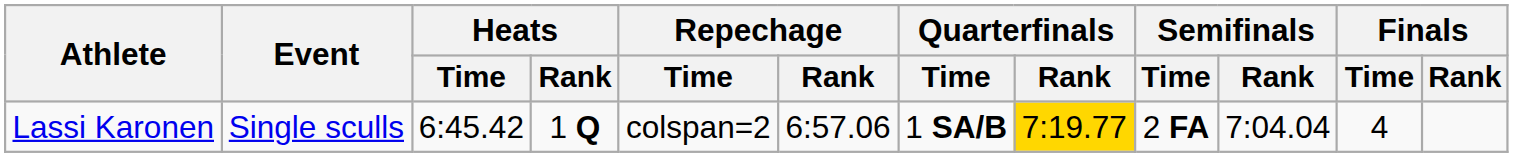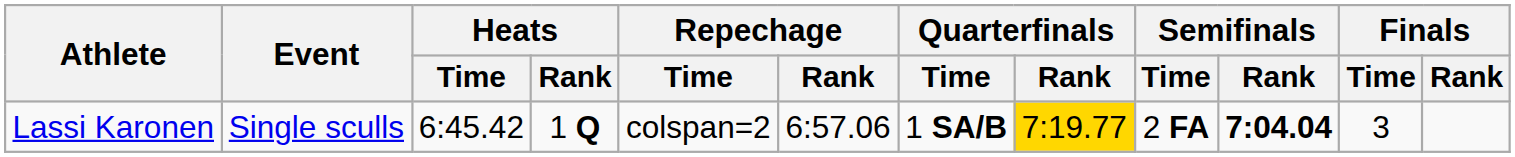(1278, 127) normal -> (1279, 127) bold
(1379, 127) 4 -> (1381, 127) 3
